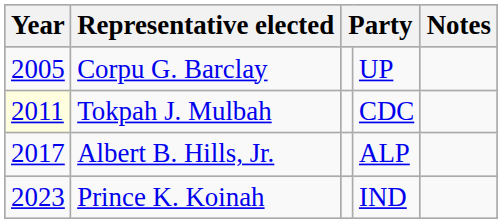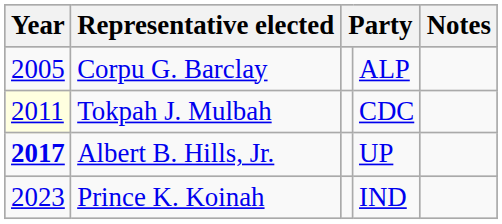(376, 68) UP -> (384, 68) ALP
(38, 153) normal -> (38, 153) bold
(384, 153) ALP -> (376, 153) UP
